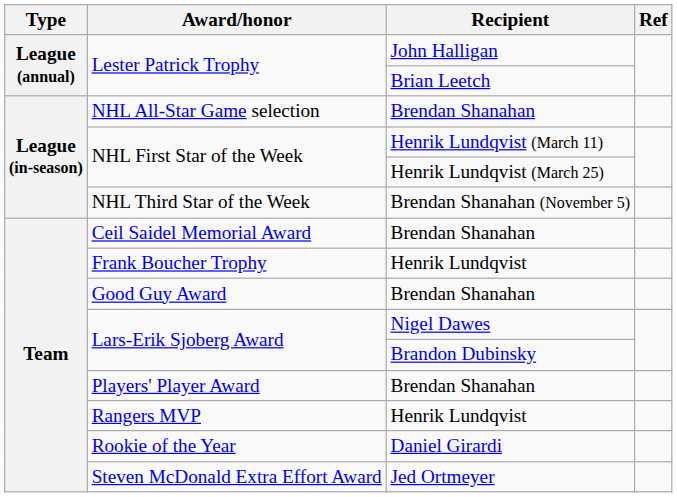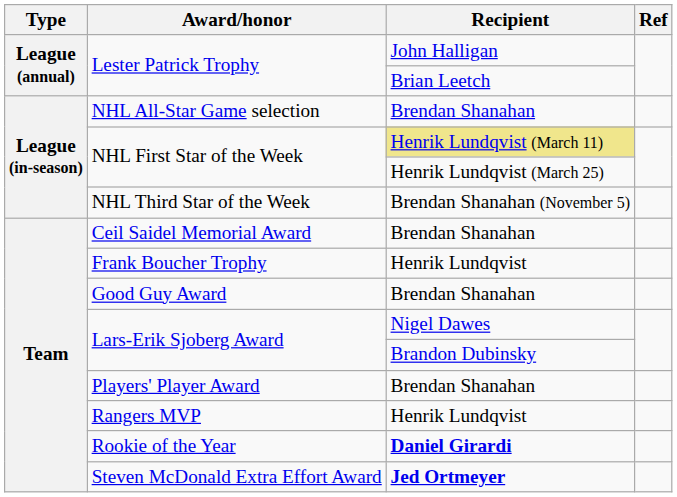(497, 141) no background -> (497, 141) khaki background
(446, 446) normal -> (451, 446) bold
(443, 476) normal -> (448, 476) bold
